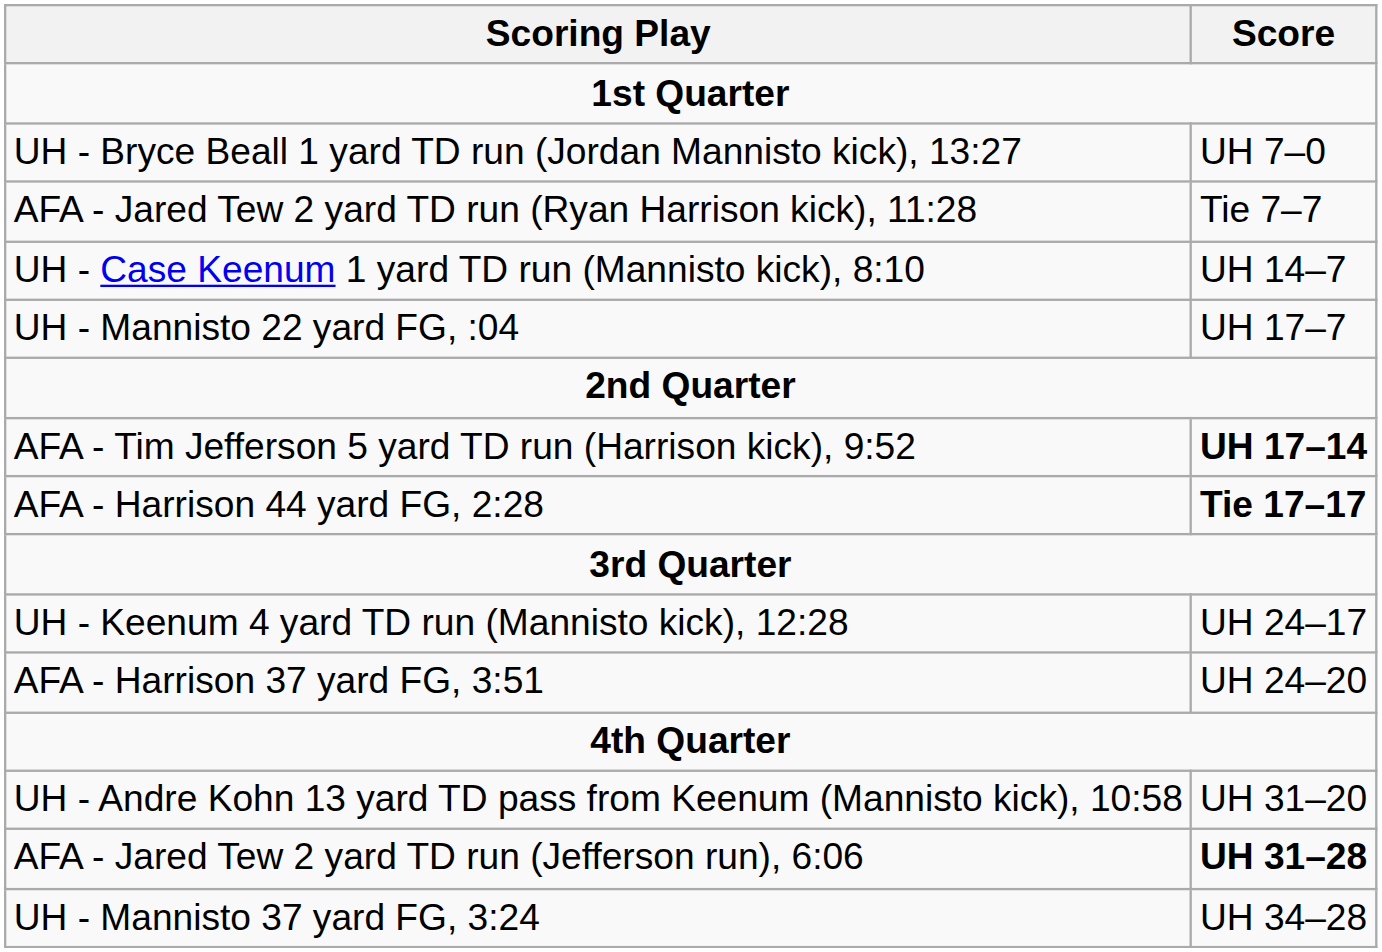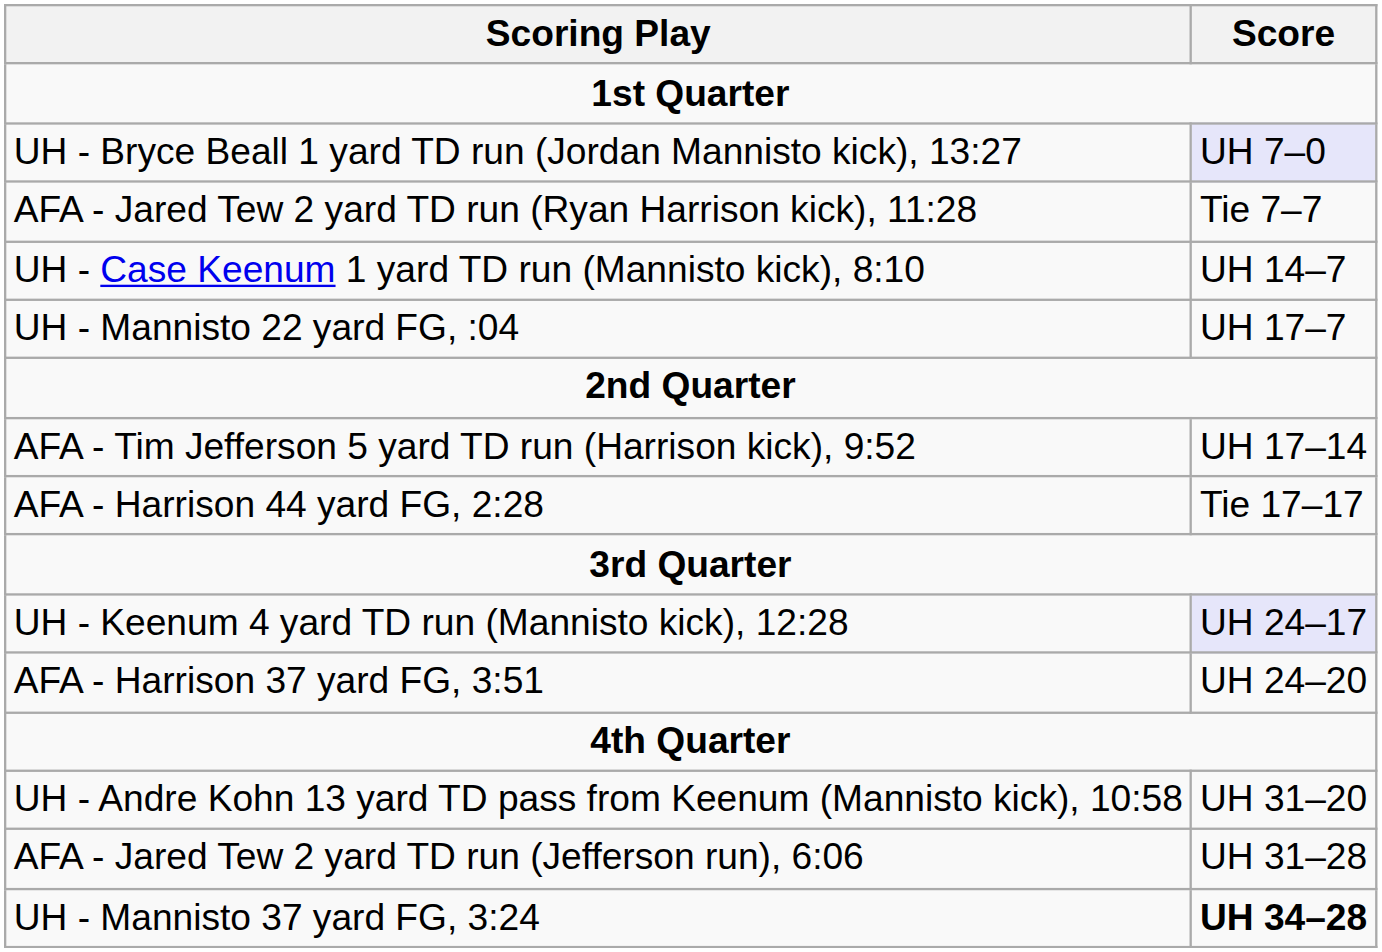(1263, 151) no background -> (1263, 151) lavender background
(1284, 446) bold -> (1284, 446) normal
(1283, 504) bold -> (1282, 504) normal
(1284, 622) no background -> (1284, 622) lavender background
(1284, 858) bold -> (1284, 858) normal
(1284, 916) normal -> (1284, 916) bold
